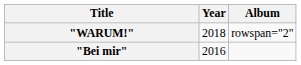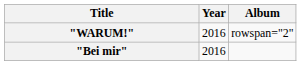(214, 32) 2018 -> (214, 32) 2016
